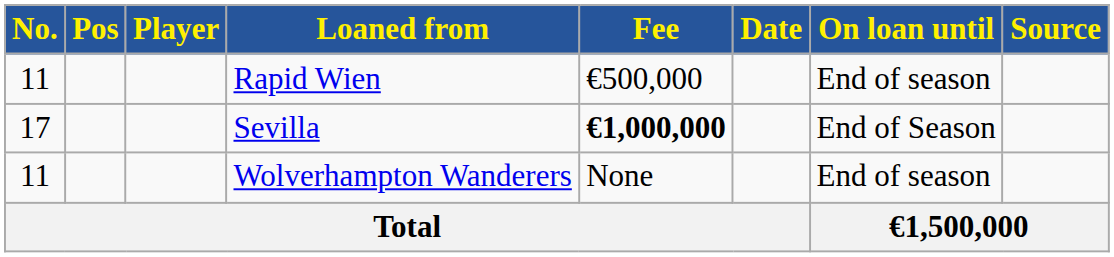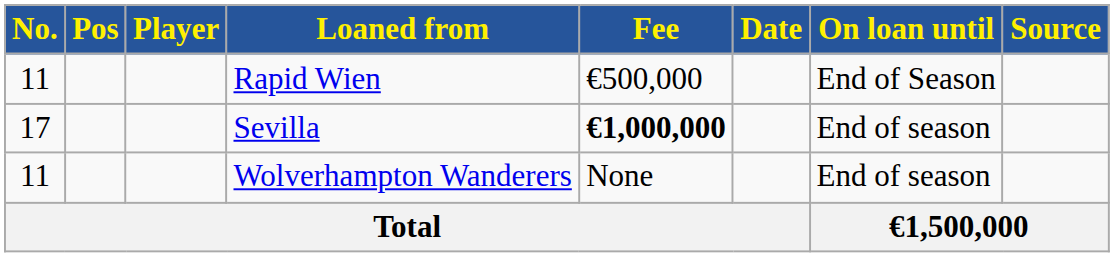(904, 78) End of season -> (906, 78) End of Season
(906, 127) End of Season -> (904, 127) End of season
